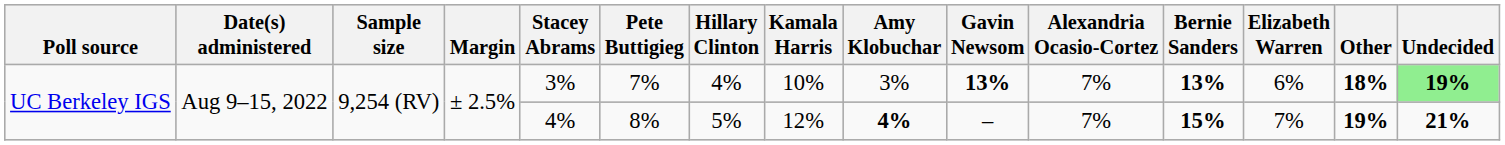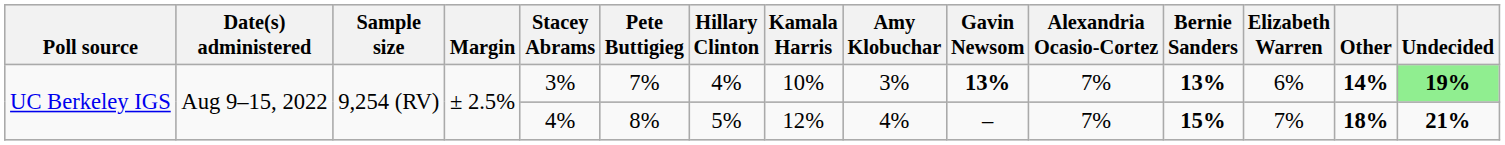(1366, 83) 18% -> (1366, 83) 14%
(894, 120) bold -> (894, 120) normal
(1366, 120) 19% -> (1366, 120) 18%
